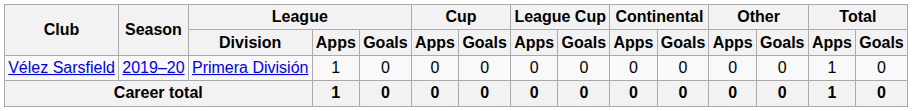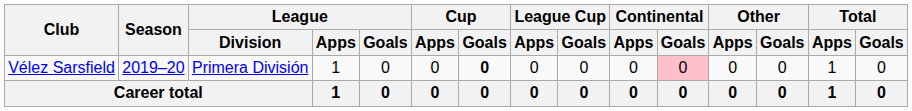(485, 67) normal -> (485, 67) bold
(683, 67) no background -> (683, 67) pink background
